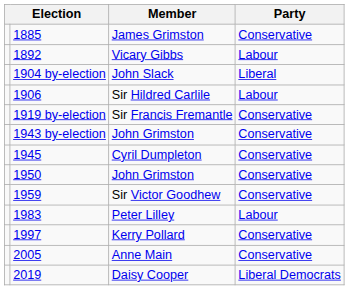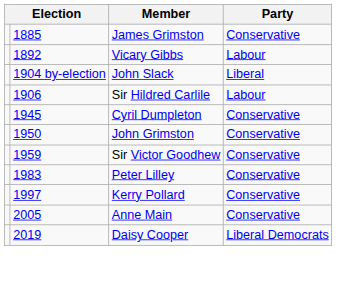- row: (60, 114)
- row: (60, 134)
(258, 214) Labour -> (263, 174) Conservative
